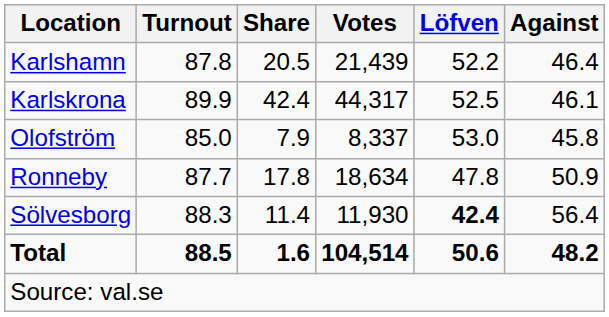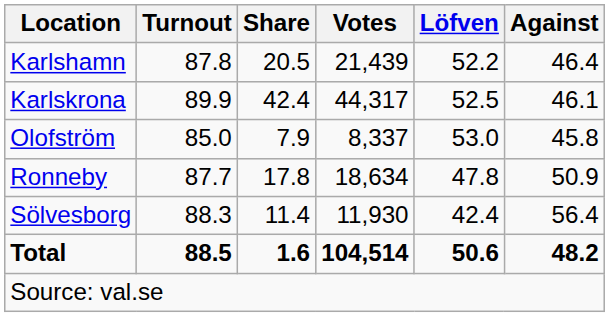(475, 215) bold -> (475, 215) normal
